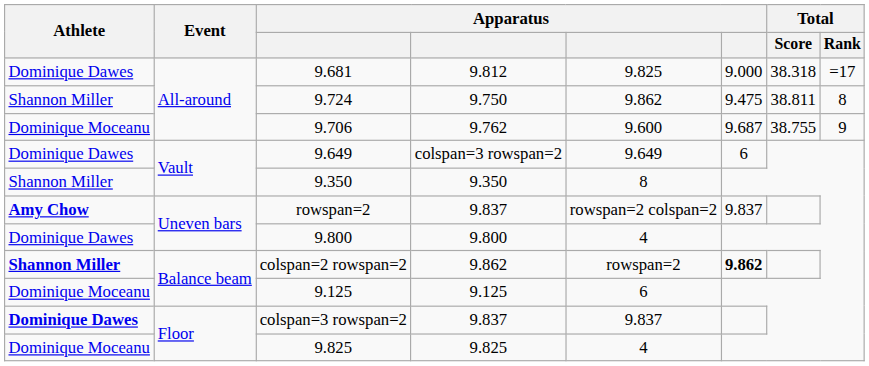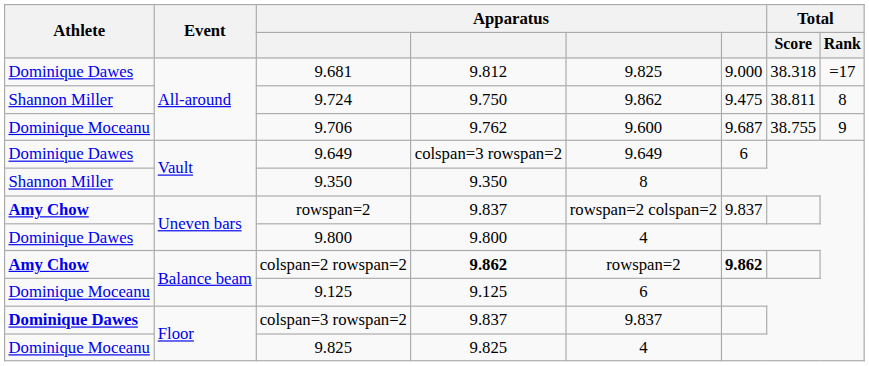(64, 265) Shannon Miller -> (49, 265) Amy Chow
(488, 265) normal -> (488, 265) bold
